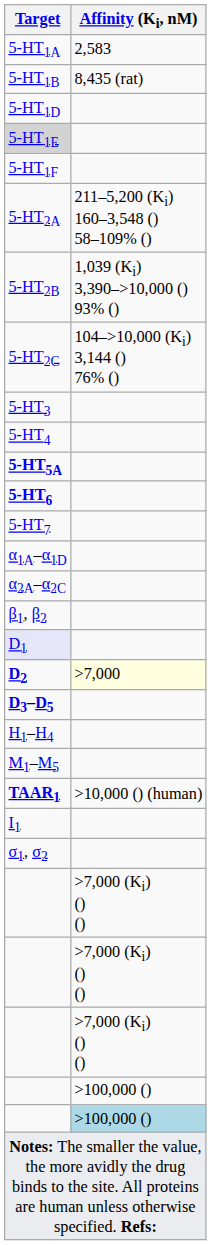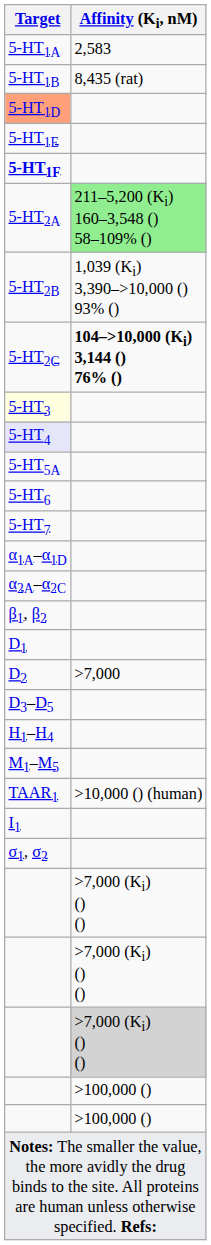(34, 109) no background -> (34, 109) lightsalmon background
(34, 138) lightgrey background -> (34, 138) no background
(33, 168) normal -> (35, 168) bold
(124, 217) no background -> (124, 217) lightgreen background
(133, 357) normal -> (133, 357) bold
(29, 407) no background -> (29, 407) lightyellow background
(29, 437) no background -> (29, 437) lavender background
(35, 466) bold -> (34, 466) normal
(30, 496) bold -> (29, 496) normal
(18, 645) lavender background -> (18, 645) no background
(18, 675) bold -> (18, 675) normal
(97, 674) lightyellow background -> (97, 674) no background
(31, 704) bold -> (31, 704) normal
(34, 793) bold -> (33, 793) normal
(113, 1041) no background -> (113, 1041) lightgrey background
(113, 1118) lightblue background -> (113, 1118) no background
